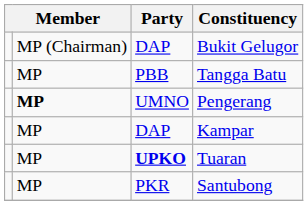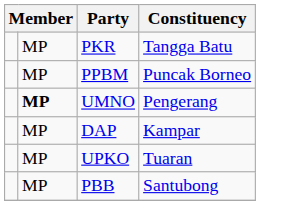- row: (248, 46)
(152, 74) PBB -> (98, 46) PKR
+ row: (197, 74)
(161, 158) bold -> (105, 158) normal
(152, 185) PKR -> (98, 185) PBB
